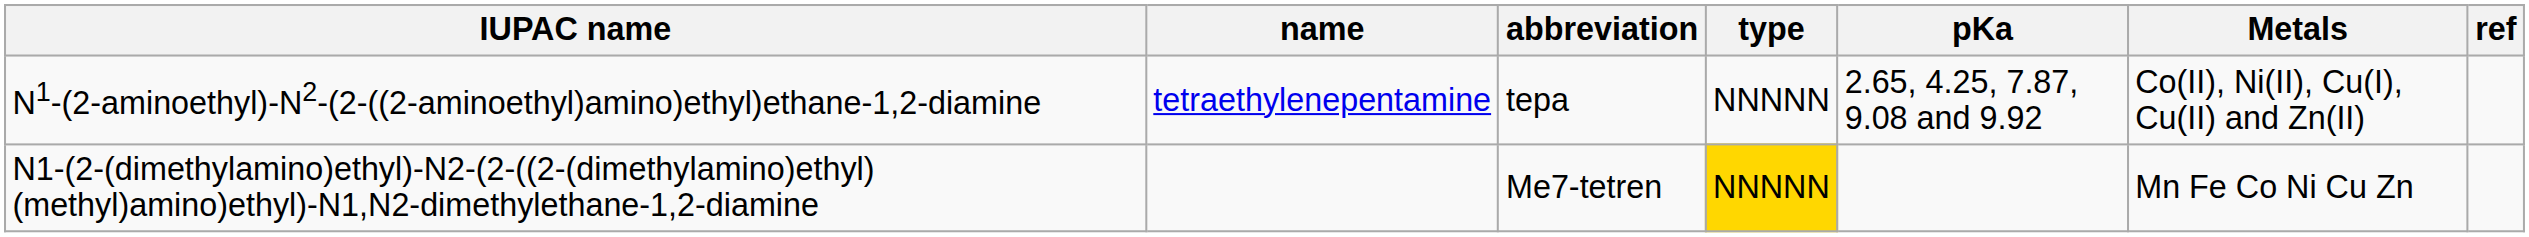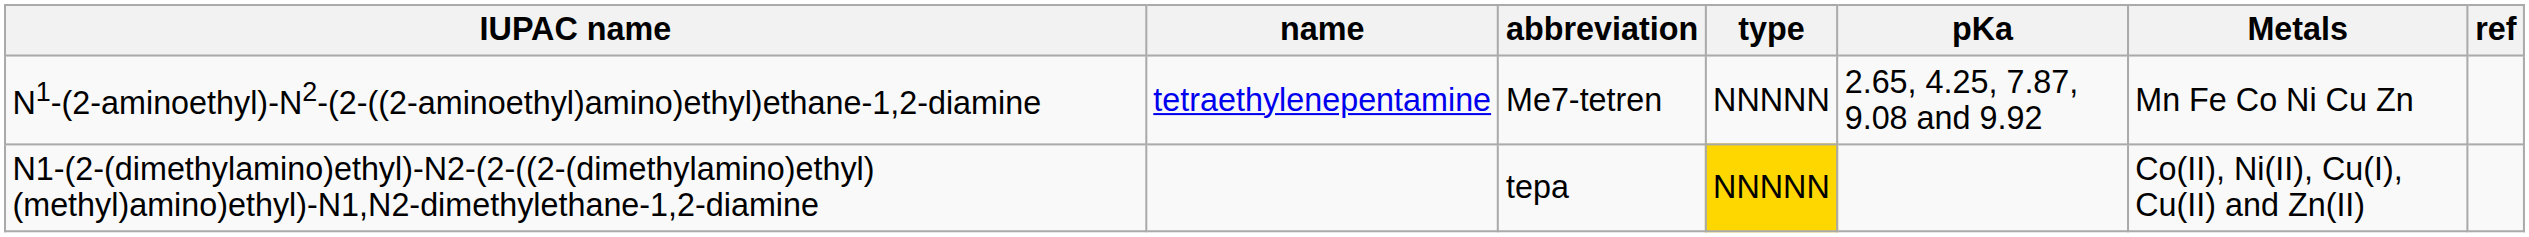(1537, 99) tepa -> (1584, 99) Me7-tetren
(2269, 99) Co(II), Ni(II), Cu(I), Cu(II) and Zn(II) -> (2274, 99) Mn Fe Co Ni Cu Zn
(1584, 187) Me7-tetren -> (1537, 187) tepa
(2274, 187) Mn Fe Co Ni Cu Zn -> (2269, 187) Co(II), Ni(II), Cu(I), Cu(II) and Zn(II)
